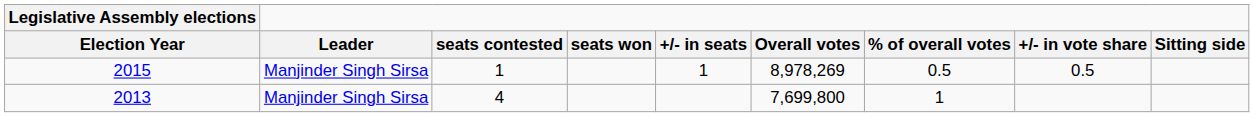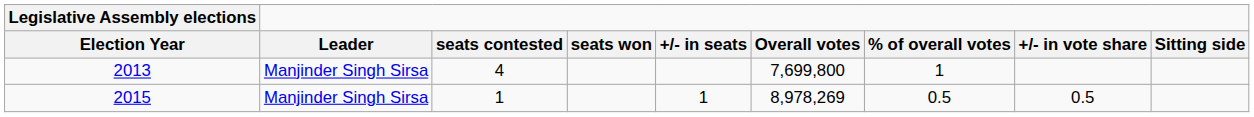rows swapped: (132, 97) <-> (132, 71)
